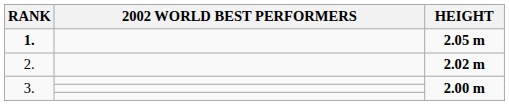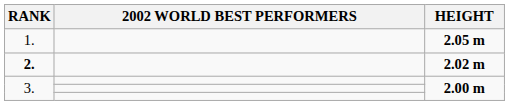(29, 40) bold -> (29, 40) normal
(29, 64) normal -> (29, 64) bold
